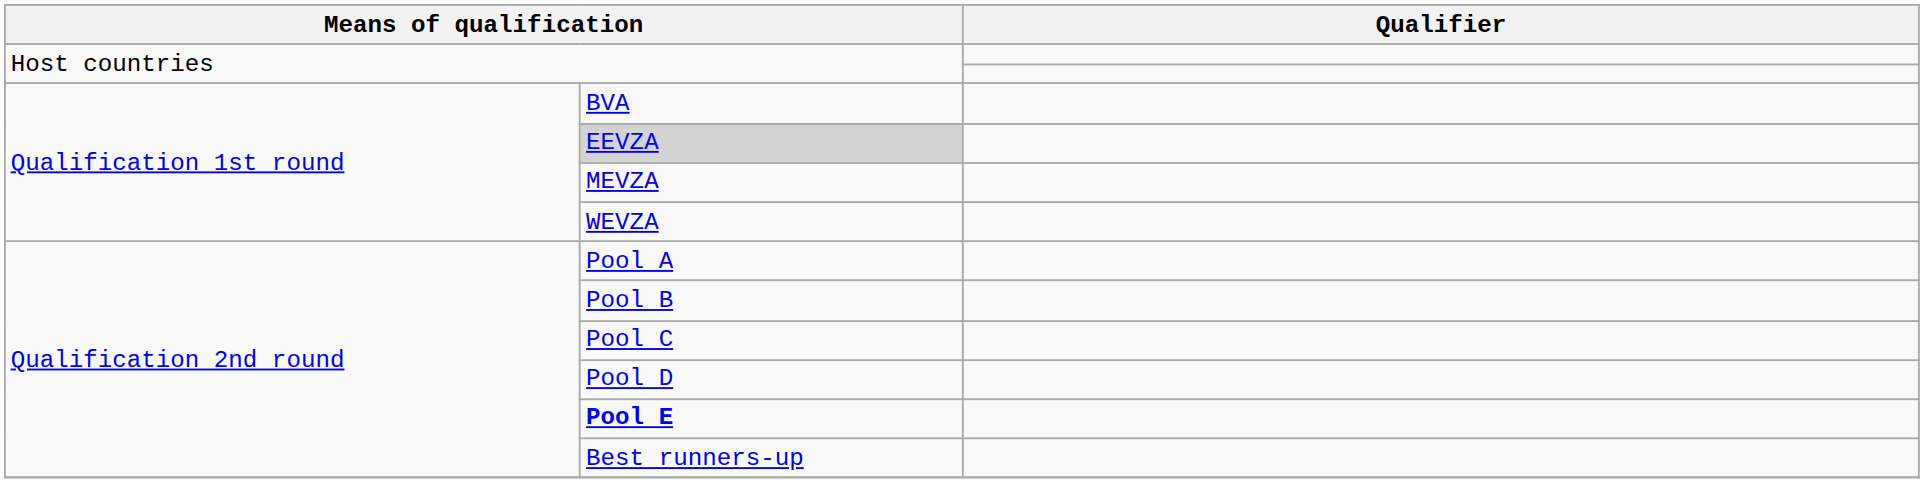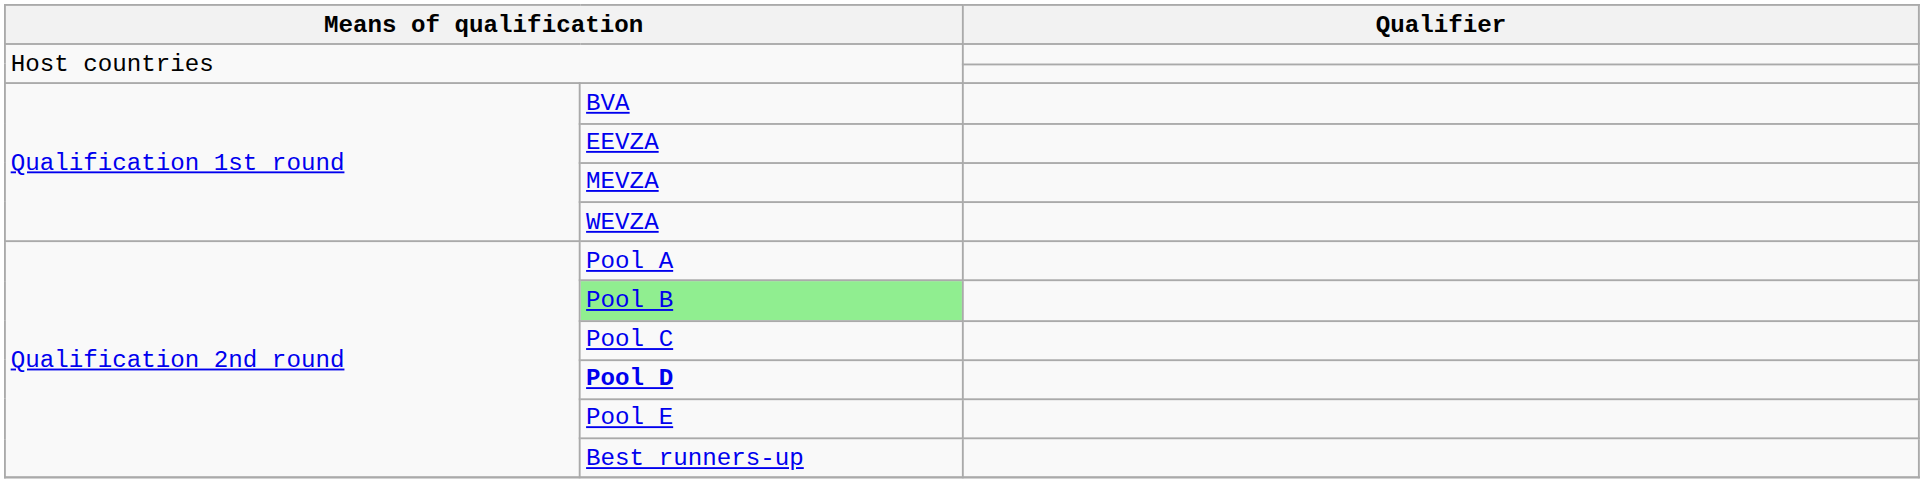(622, 143) lightgrey background -> (622, 143) no background
(630, 300) no background -> (630, 300) lightgreen background
(630, 379) normal -> (630, 379) bold
(630, 419) bold -> (630, 419) normal
